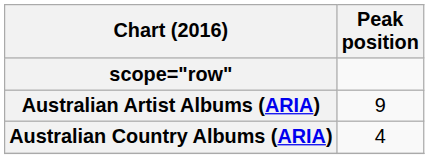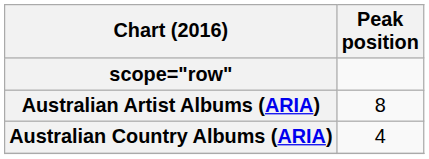(380, 105) 9 -> (380, 105) 8
